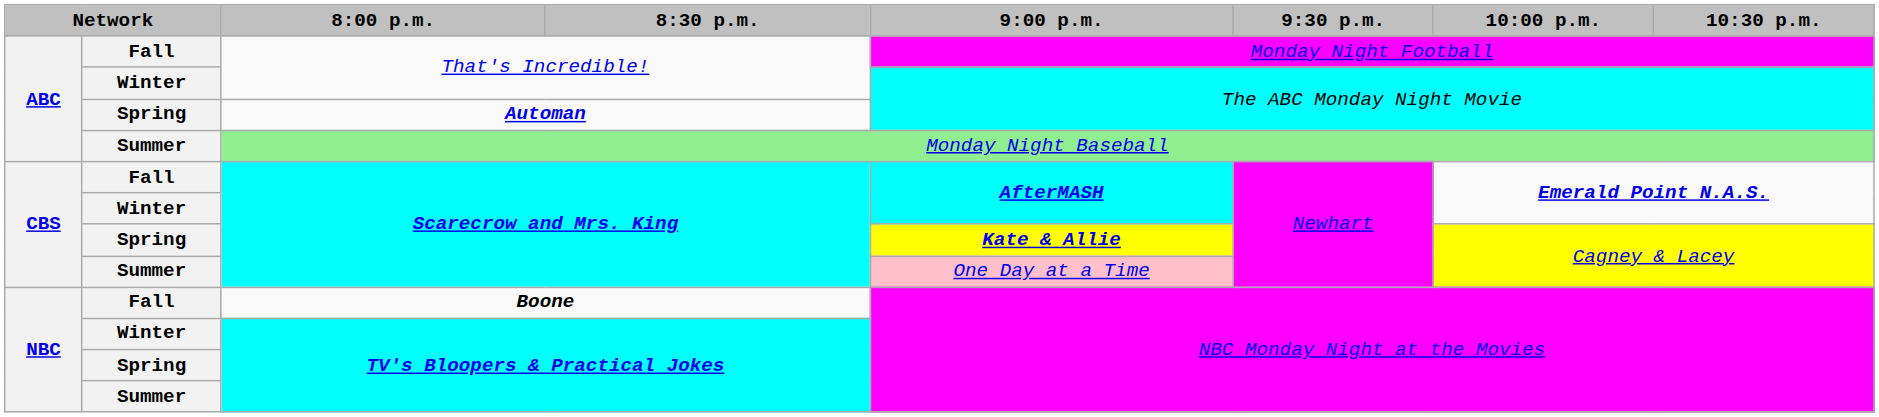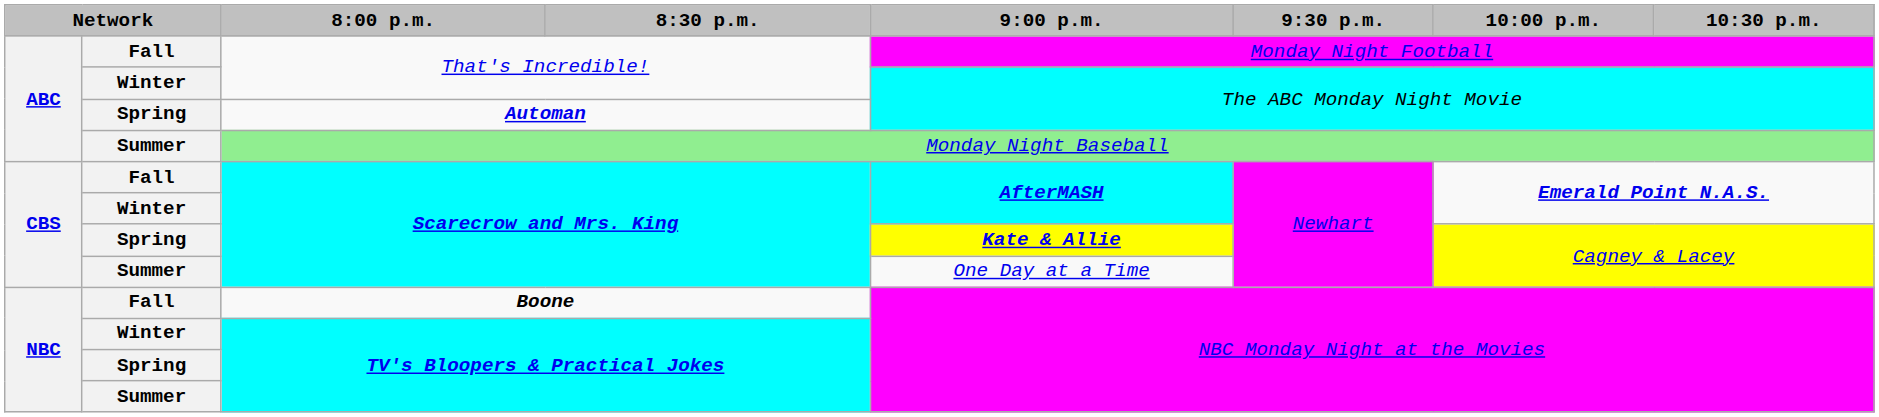(1052, 271) pink background -> (1052, 271) no background
